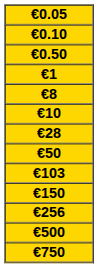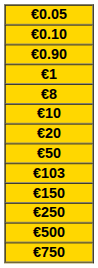(49, 54) €0.50 -> (49, 54) €0.90
(49, 133) €28 -> (49, 133) €20
(49, 212) €256 -> (49, 212) €250
